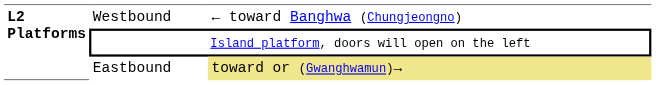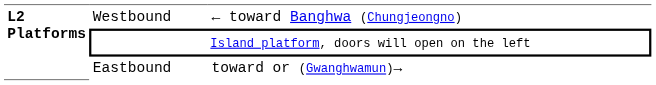(307, 68) khaki background -> (307, 68) no background
